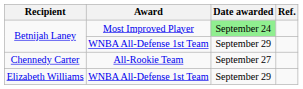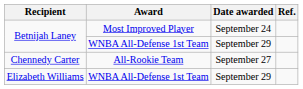(243, 28) lightgreen background -> (243, 28) no background
